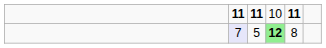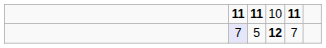(275, 33) lightgreen background -> (275, 33) no background
(294, 33) 8 -> (294, 33) 7
